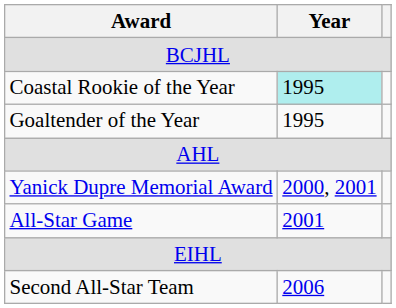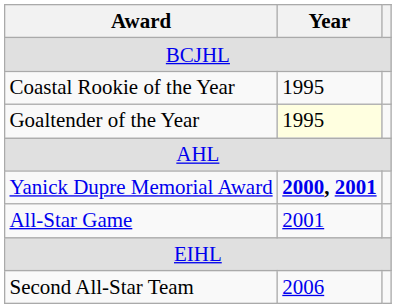(303, 87) paleturquoise background -> (303, 87) no background
(303, 120) no background -> (303, 120) lightyellow background
(329, 187) normal -> (329, 187) bold
